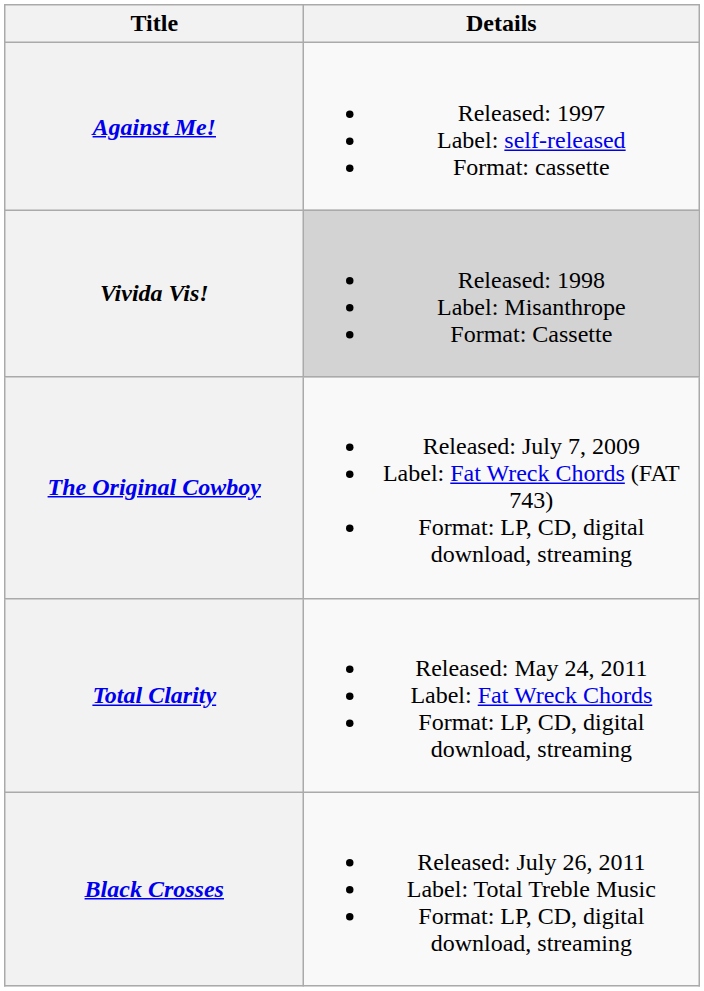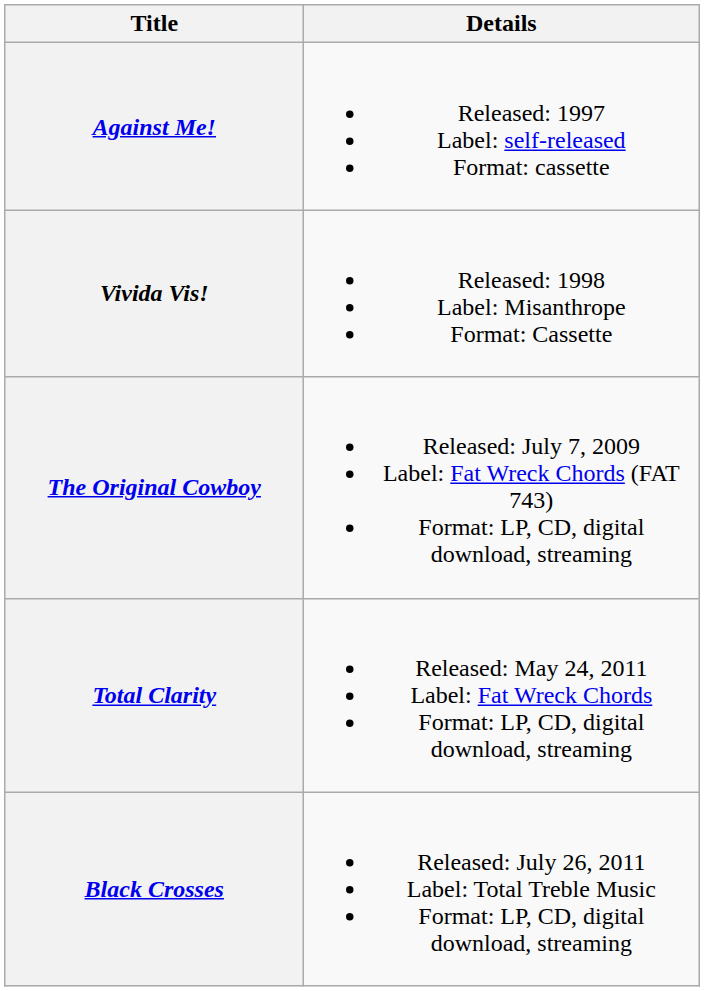(501, 307) lightgrey background -> (501, 307) no background
